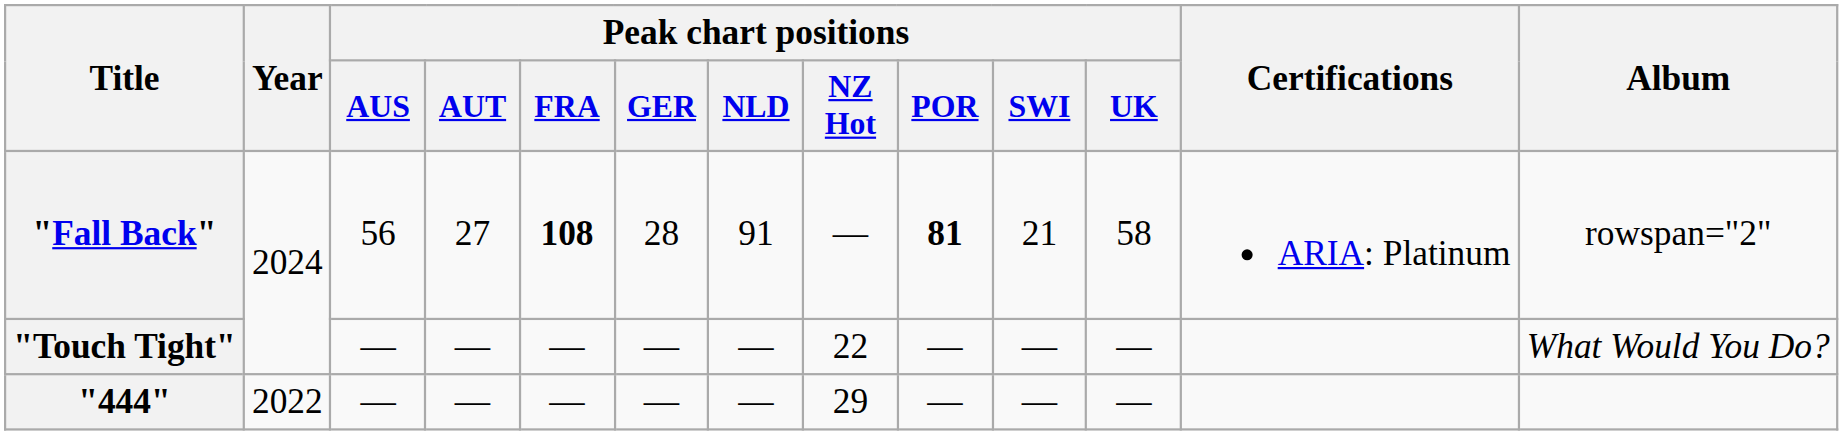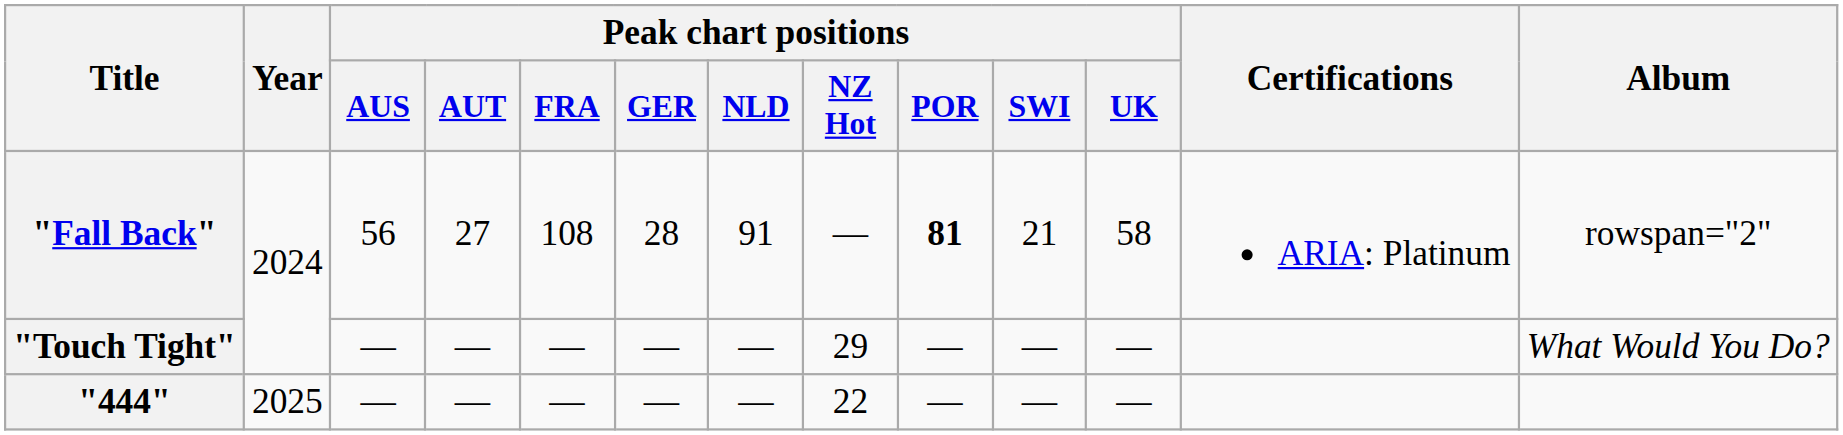(567, 233) bold -> (567, 233) normal
(850, 345) 22 -> (850, 345) 29
(287, 401) 2022 -> (287, 401) 2025
(850, 401) 29 -> (850, 401) 22
